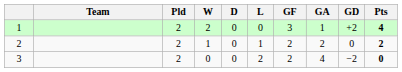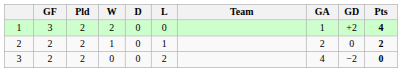columns swapped: (98, 12) <-> (290, 12)
